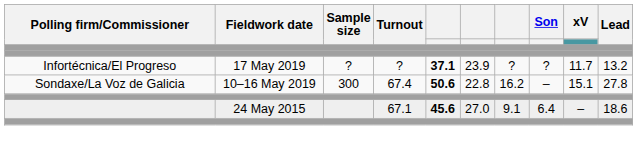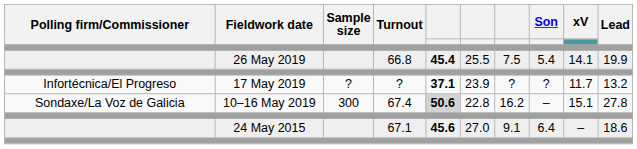+ row: (269, 60)
(443, 84) no background -> (443, 103) lightgrey background
